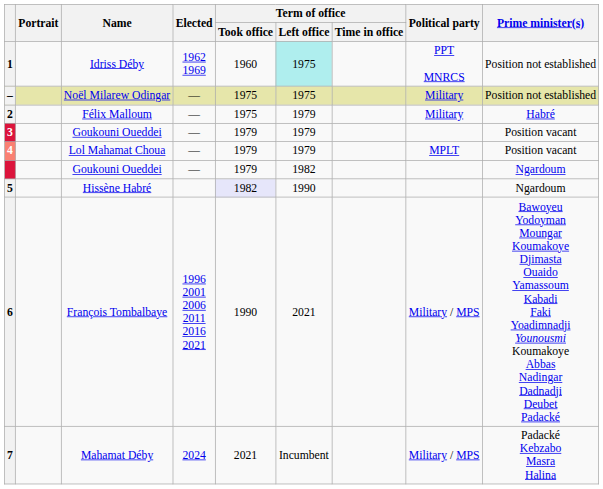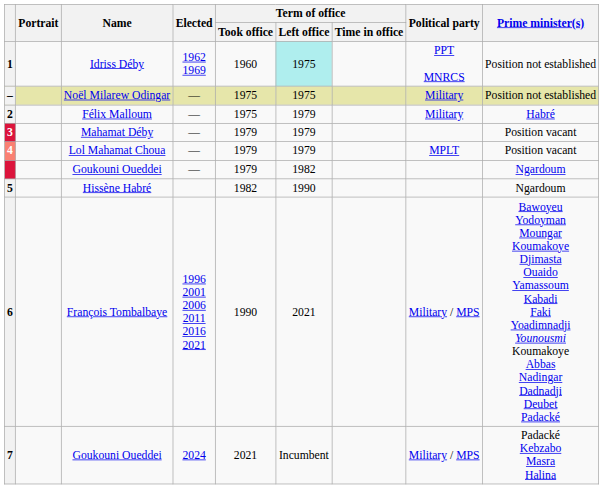(117, 132) Goukouni Oueddei -> (117, 132) Mahamat Déby
(246, 188) lavender background -> (246, 188) no background
(117, 455) Mahamat Déby -> (117, 455) Goukouni Oueddei
